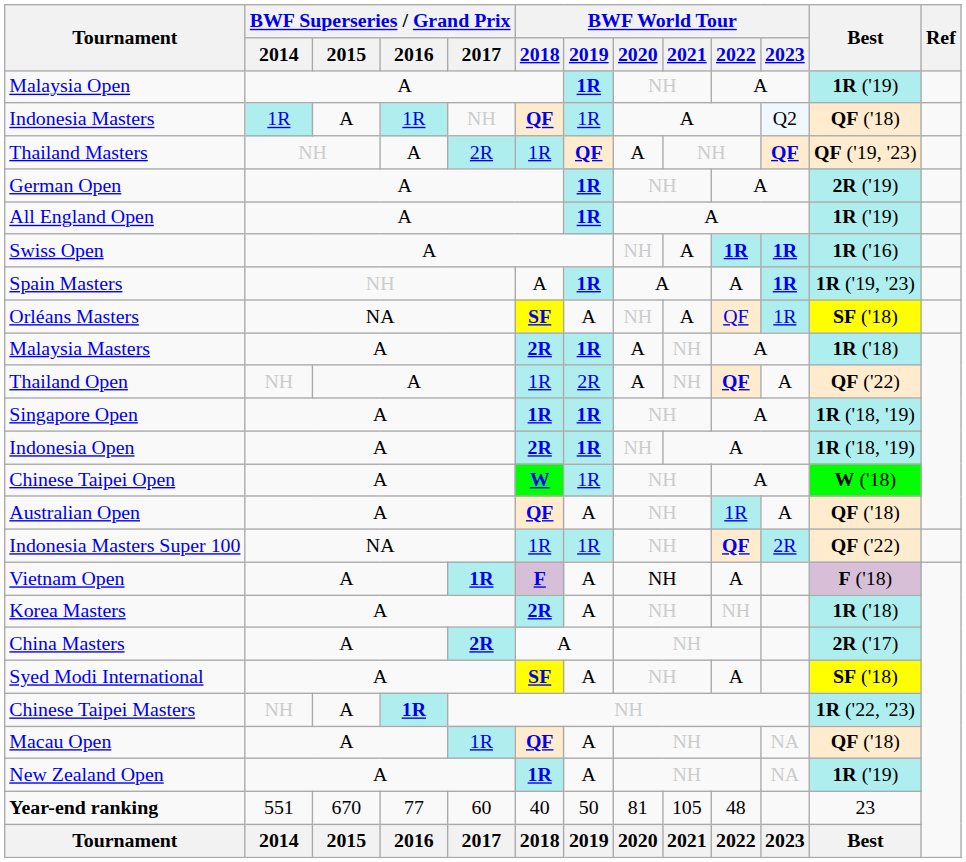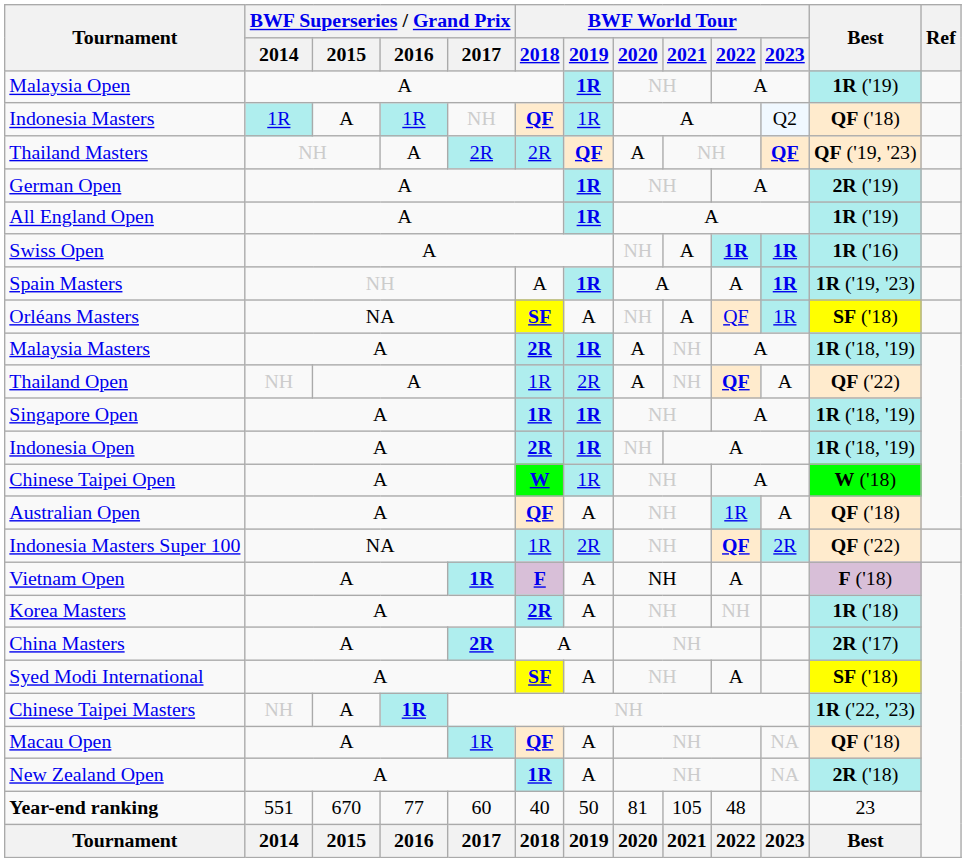(540, 152) 1R -> (540, 152) 2R
(865, 349) 1R ('18) -> (865, 349) 1R ('18, '19)
(589, 545) 1R -> (589, 545) 2R
(865, 775) 1R ('19) -> (865, 775) 2R ('18)
